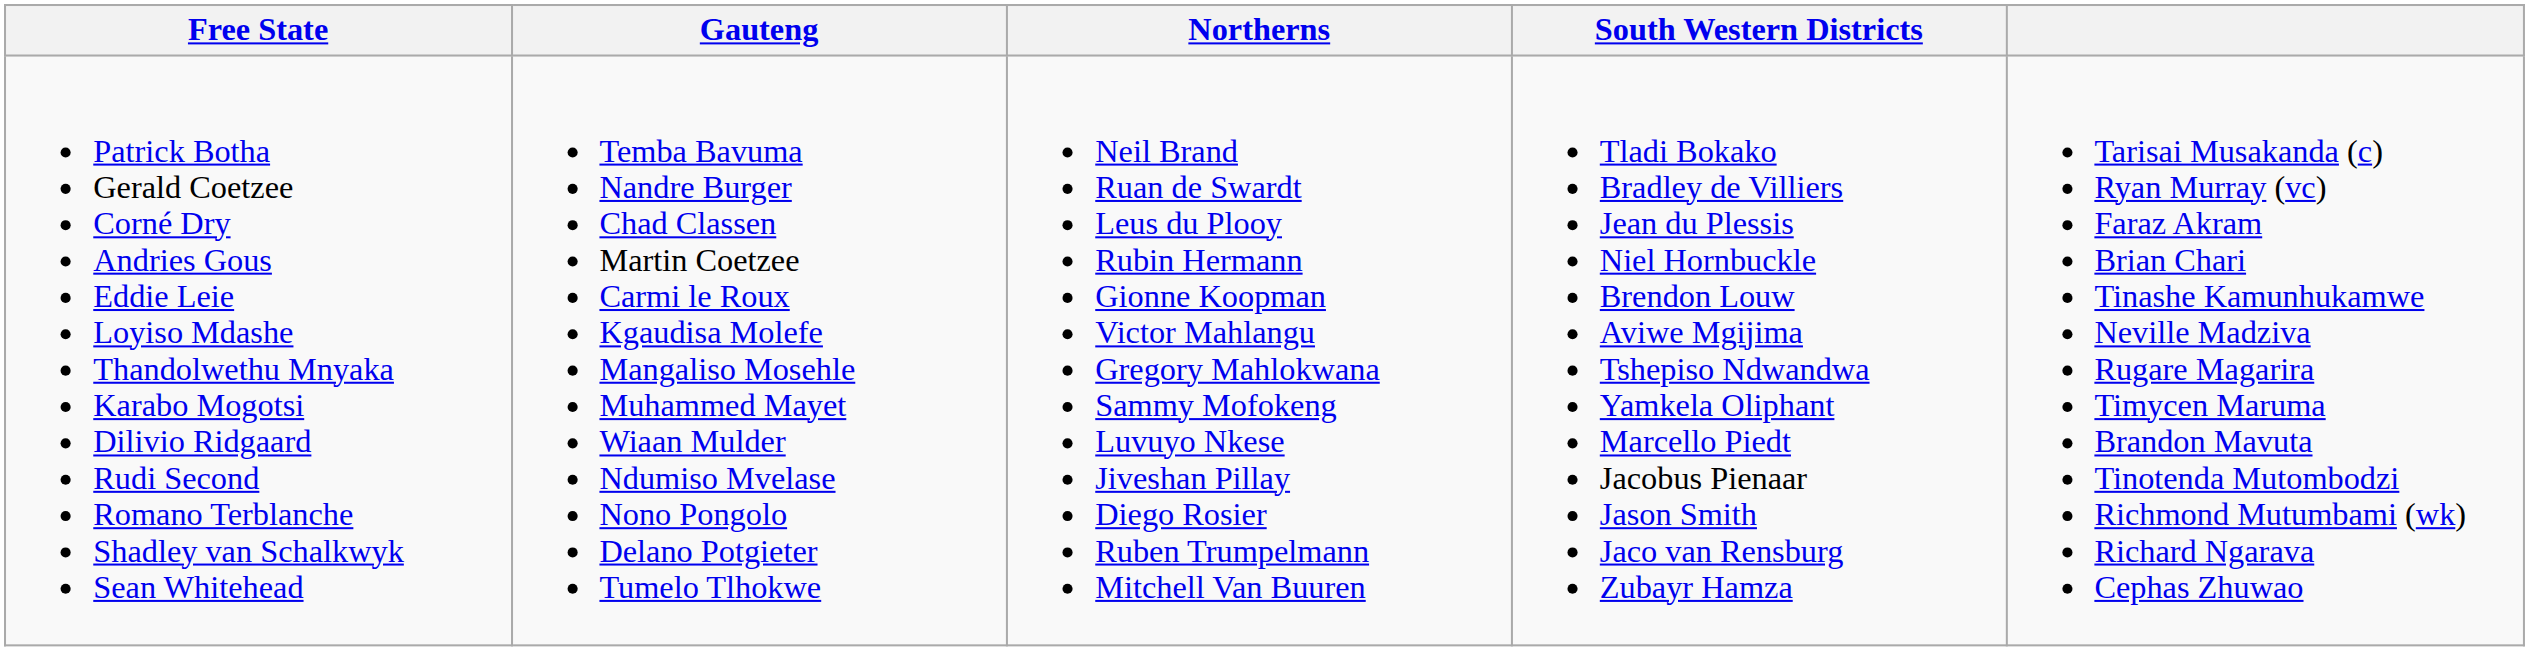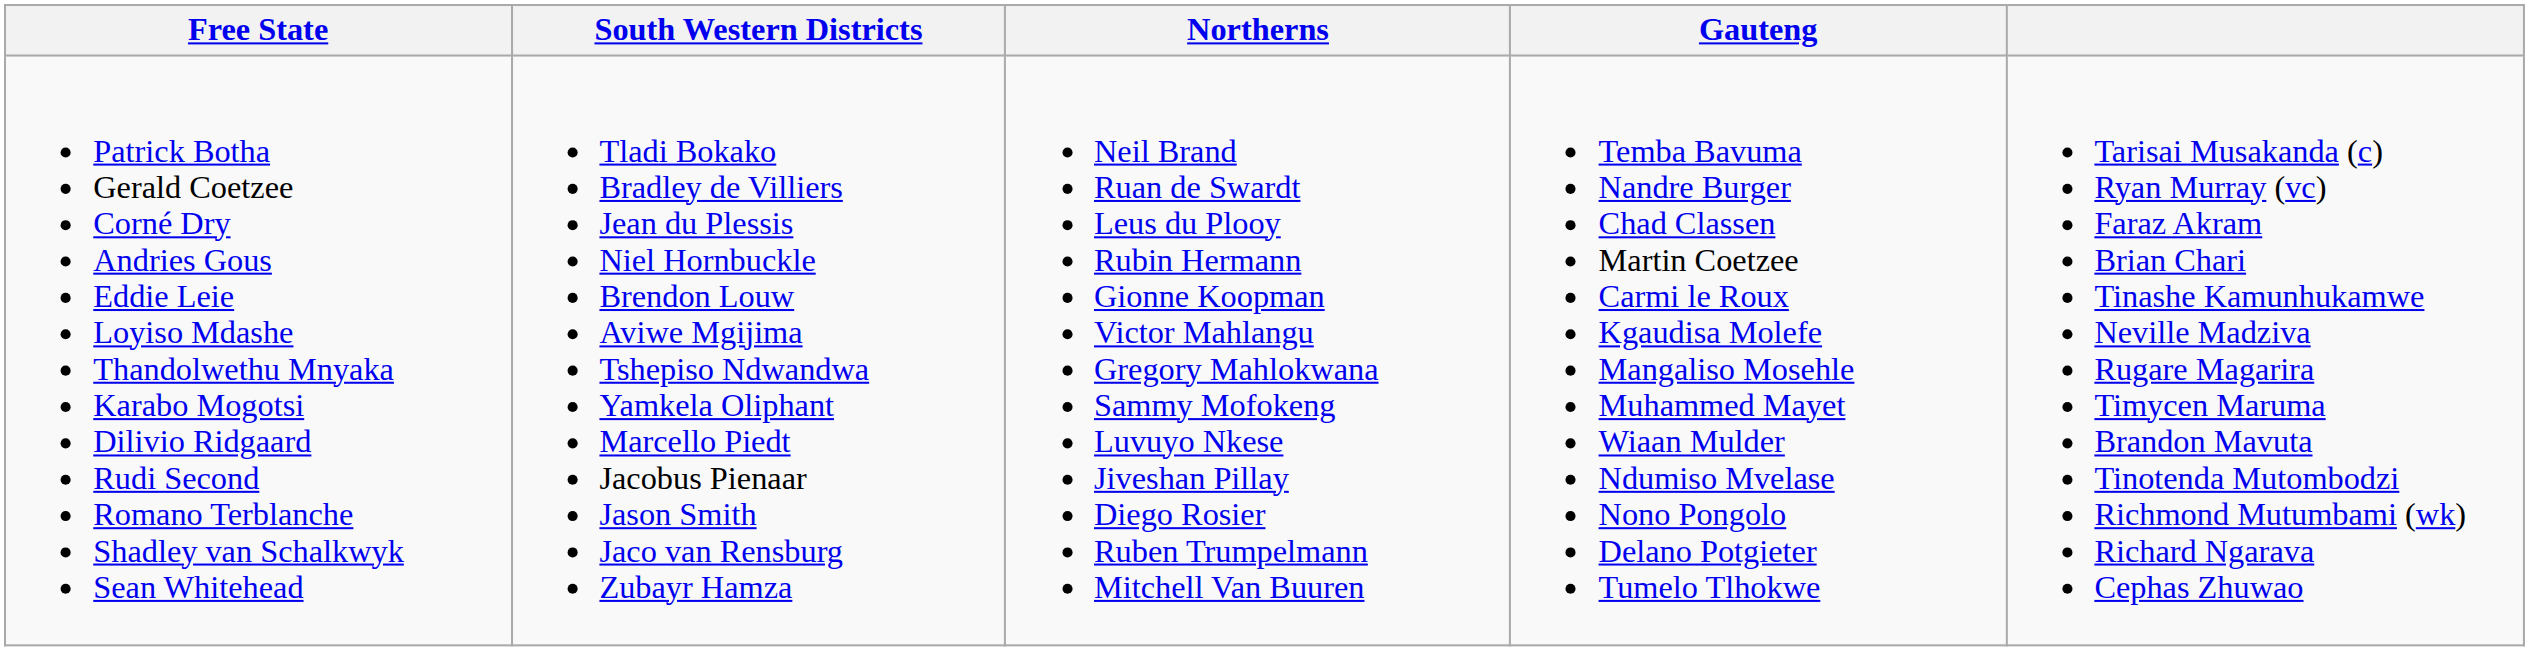columns swapped: (759, 30) <-> (1759, 30)
